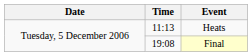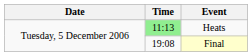(163, 28) no background -> (163, 28) lightgreen background
